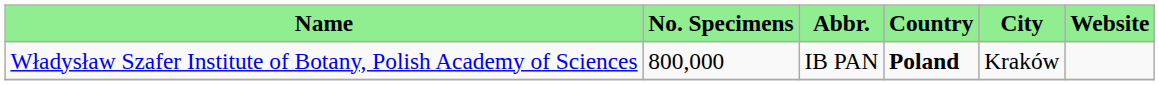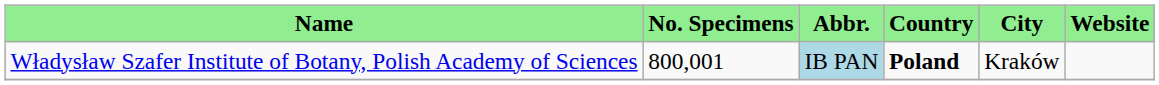(686, 60) 800,000 -> (686, 60) 800,001
(841, 60) no background -> (841, 60) lightblue background
